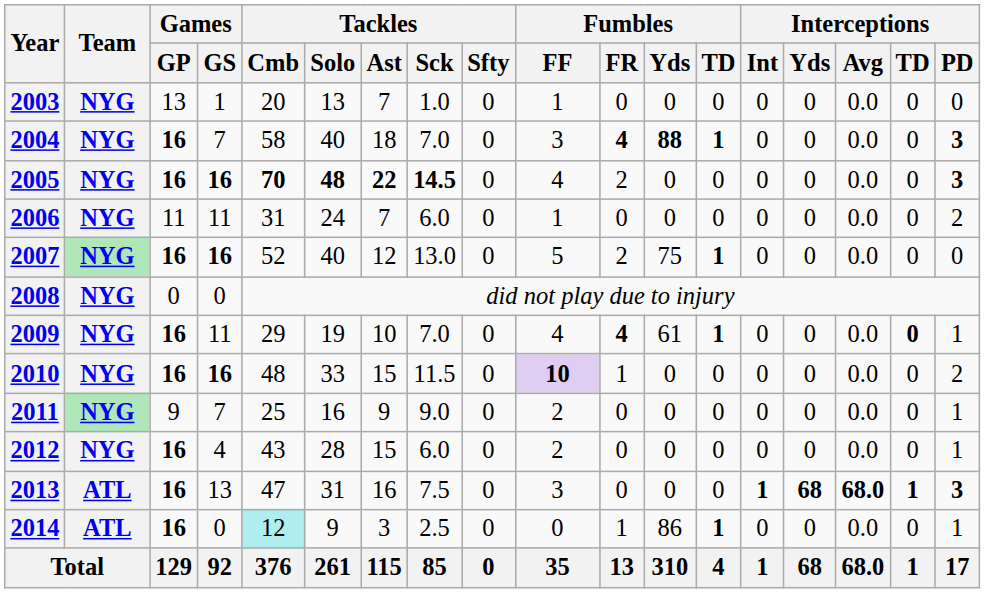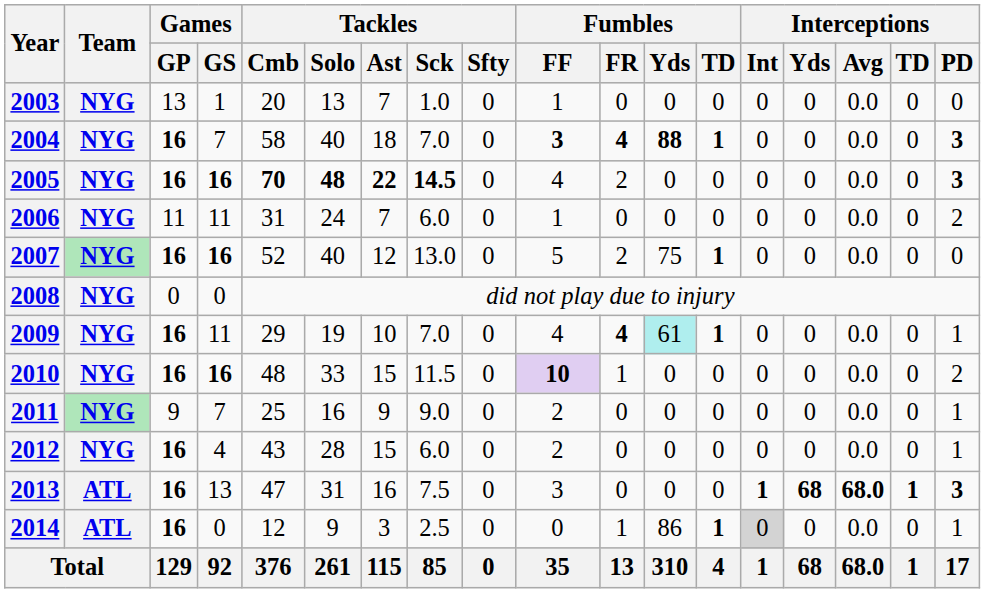(557, 140) normal -> (557, 140) bold
(670, 334) no background -> (670, 334) paleturquoise background
(913, 334) bold -> (913, 334) normal
(273, 528) paleturquoise background -> (273, 528) no background
(762, 528) no background -> (762, 528) lightgrey background
